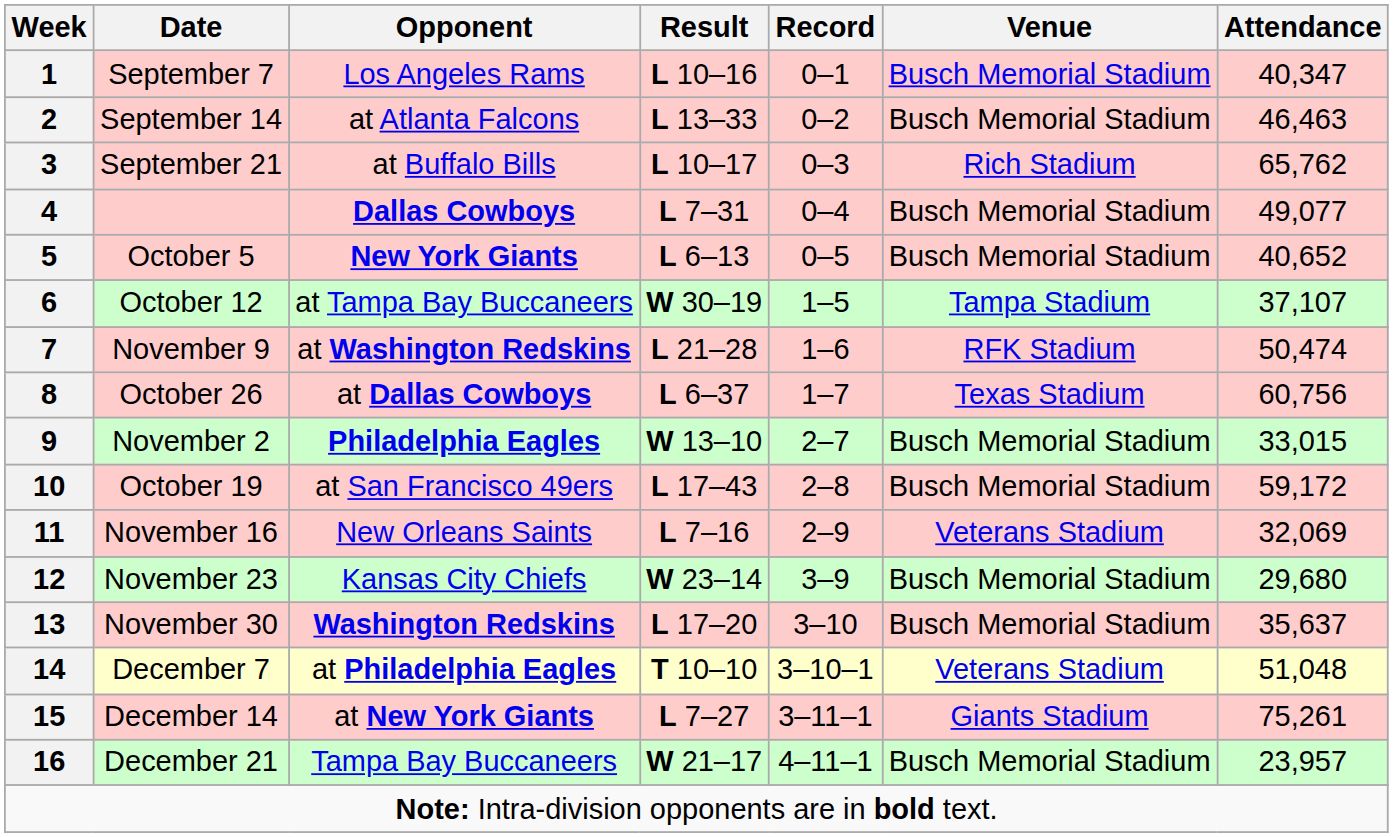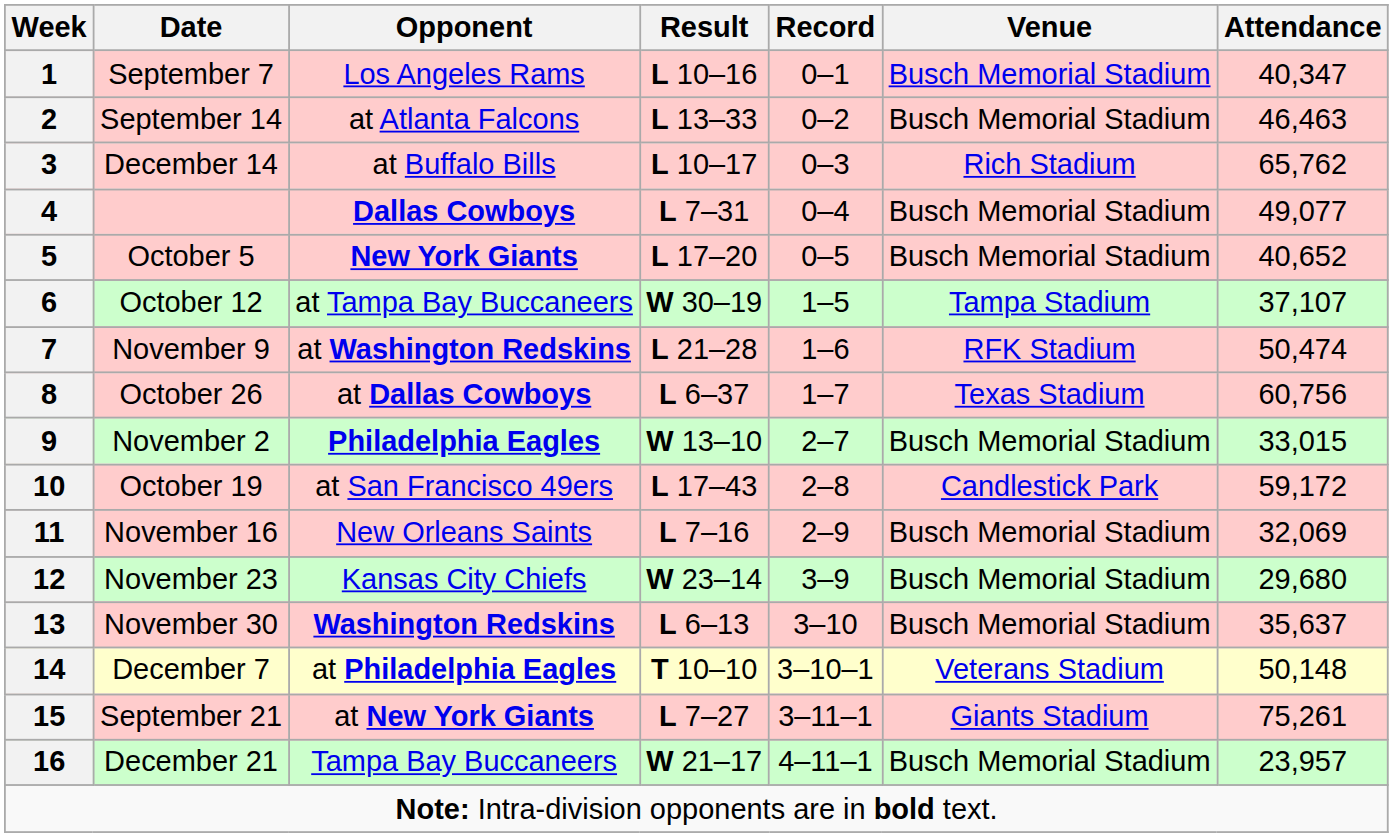(191, 165) September 21 -> (191, 165) December 14
(704, 257) L 6–13 -> (704, 257) L 17–20
(1050, 486) Busch Memorial Stadium -> (1050, 486) Candlestick Park
(1050, 532) Veterans Stadium -> (1050, 532) Busch Memorial Stadium
(704, 624) L 17–20 -> (704, 624) L 6–13
(1303, 670) 51,048 -> (1303, 670) 50,148
(191, 716) December 14 -> (191, 716) September 21
